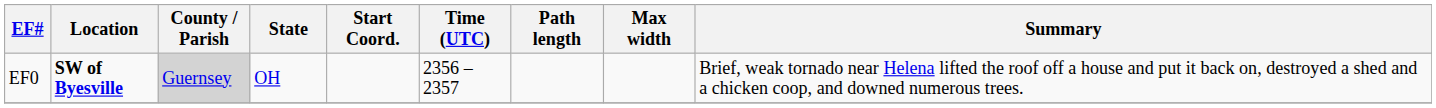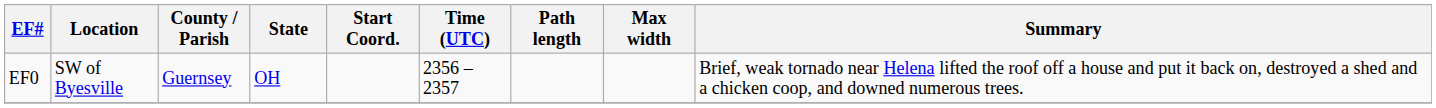(89, 78) bold -> (89, 78) normal
(197, 78) lightgrey background -> (197, 78) no background
